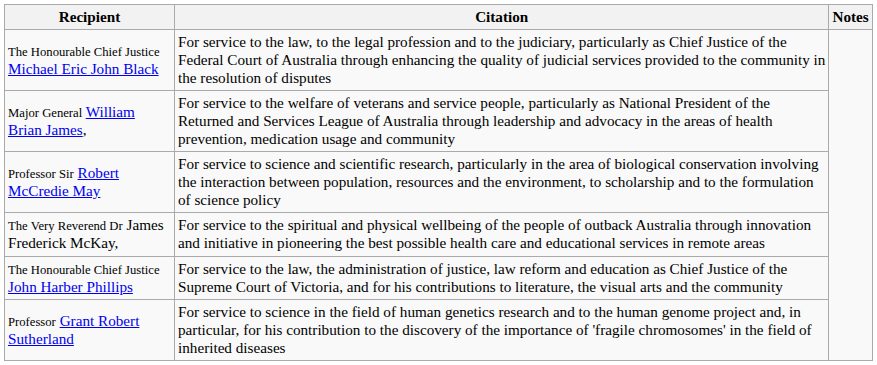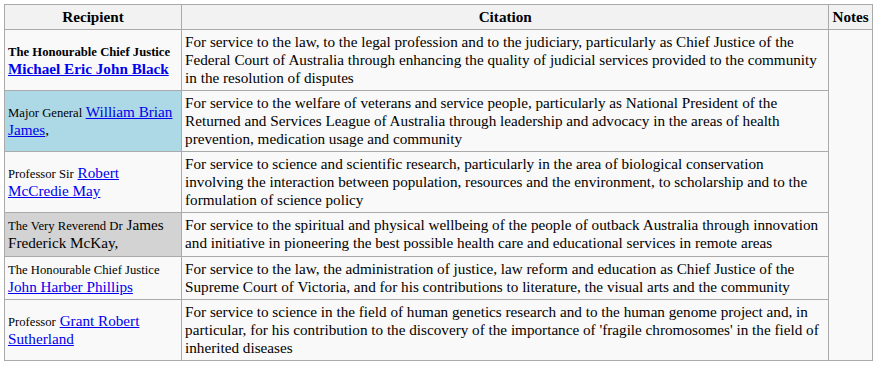(84, 61) normal -> (89, 60) bold
(71, 121) no background -> (90, 121) lightblue background
(86, 234) no background -> (86, 234) lightgrey background
